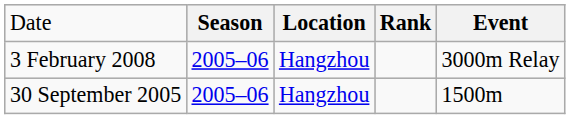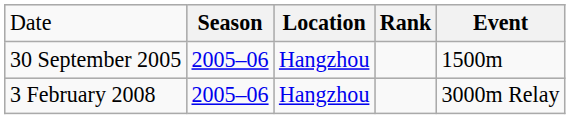rows swapped: (96, 95) <-> (83, 59)
